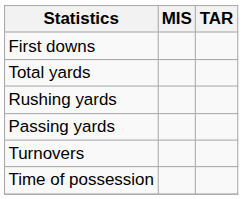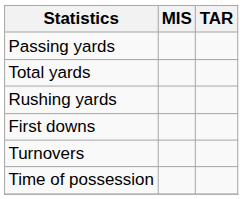rows swapped: (52, 45) <-> (62, 126)
